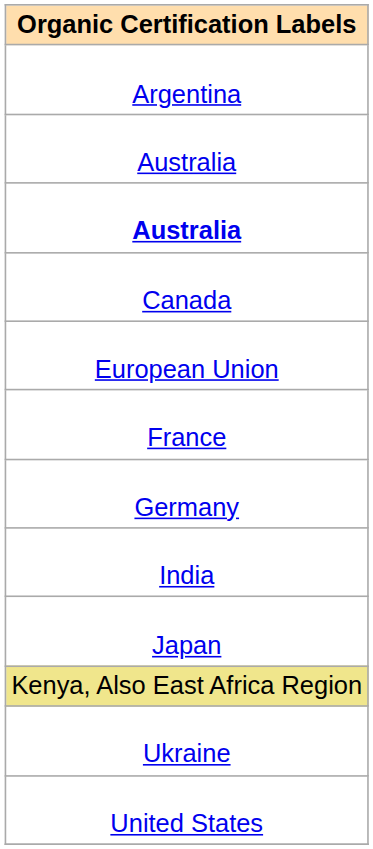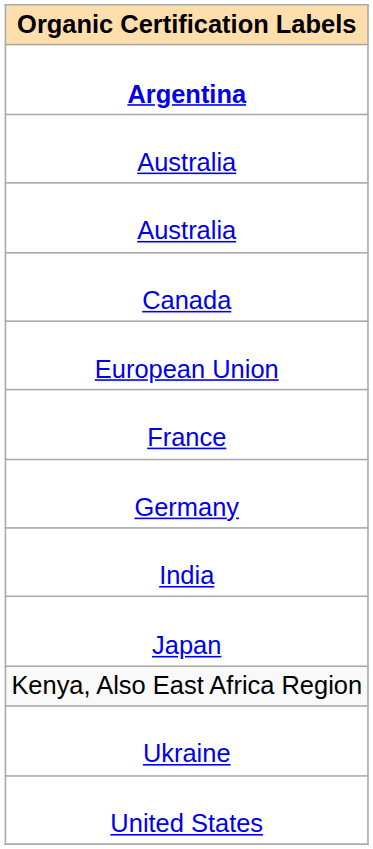(187, 93) normal -> (187, 93) bold
(187, 231) bold -> (187, 231) normal
(187, 685) khaki background -> (187, 685) no background
